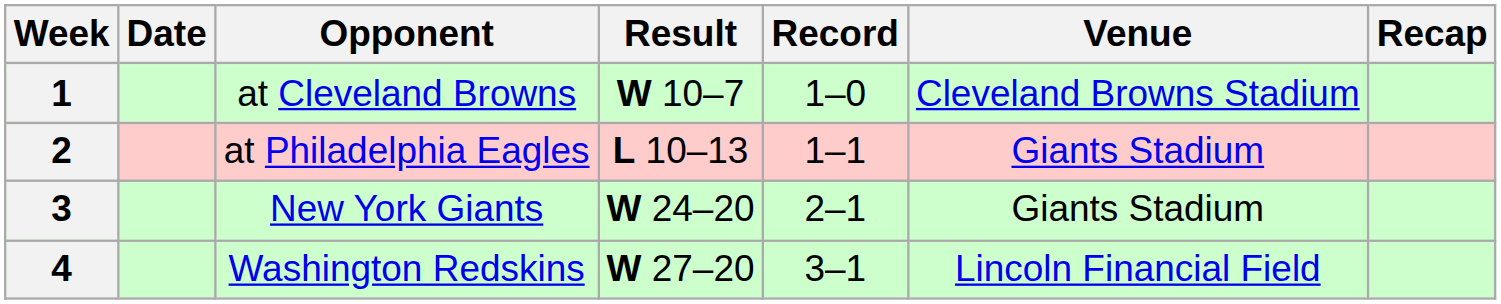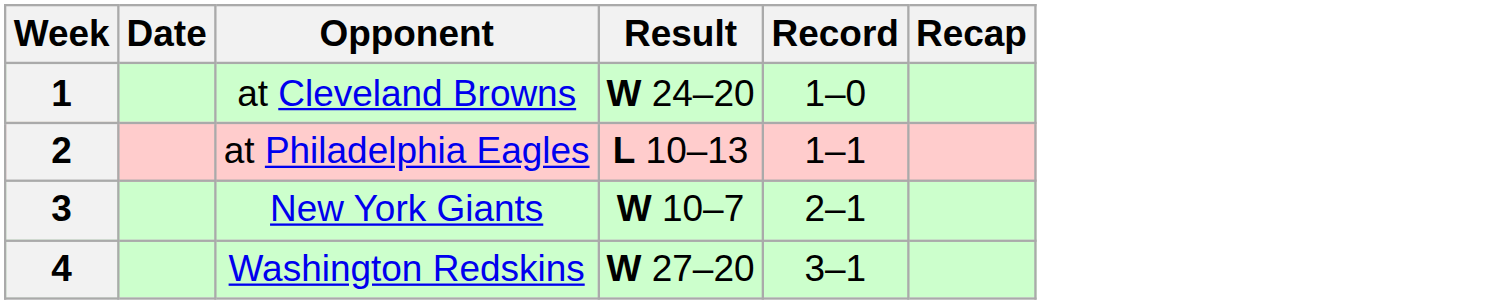- column: (1138, 33)
(681, 92) W 10–7 -> (681, 92) W 24–20
(681, 209) W 24–20 -> (681, 209) W 10–7
